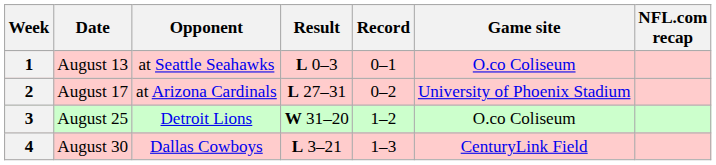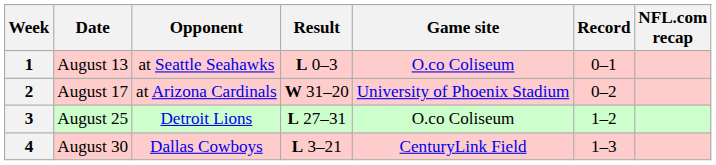columns swapped: (383, 27) <-> (524, 27)
(317, 91) L 27–31 -> (317, 91) W 31–20
(317, 118) W 31–20 -> (317, 118) L 27–31
